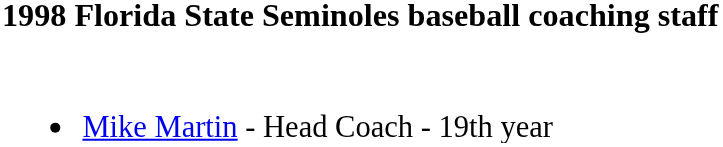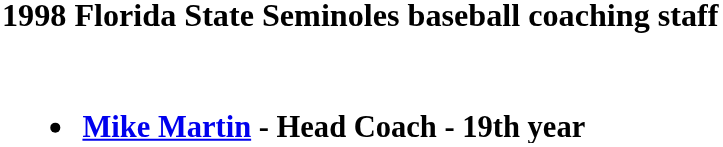(360, 127) normal -> (360, 127) bold
